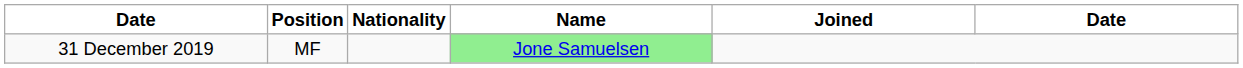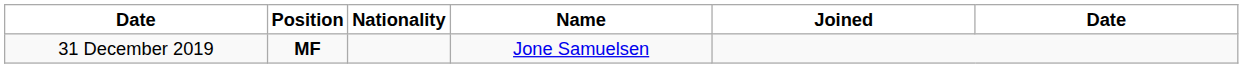(308, 48) normal -> (308, 48) bold
(581, 48) lightgreen background -> (581, 48) no background
